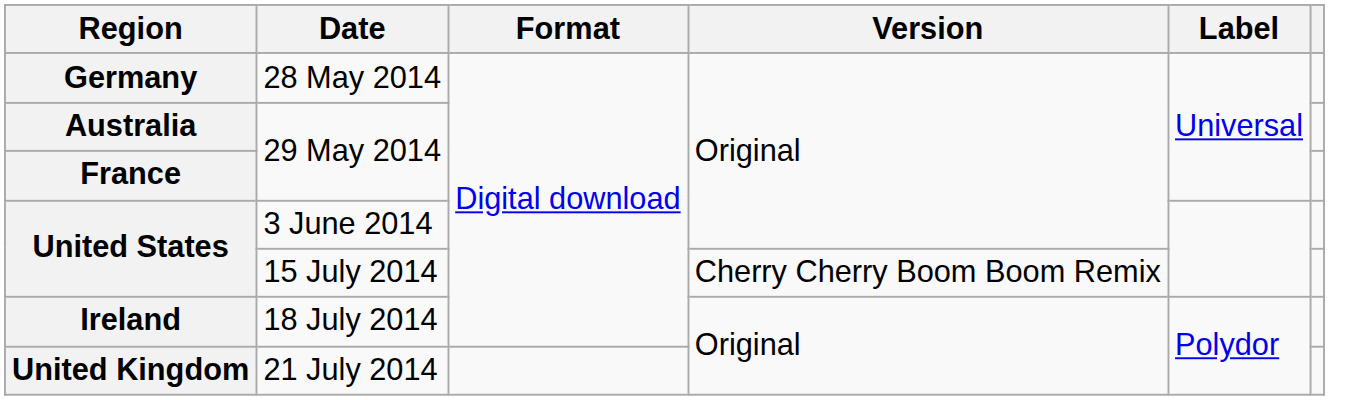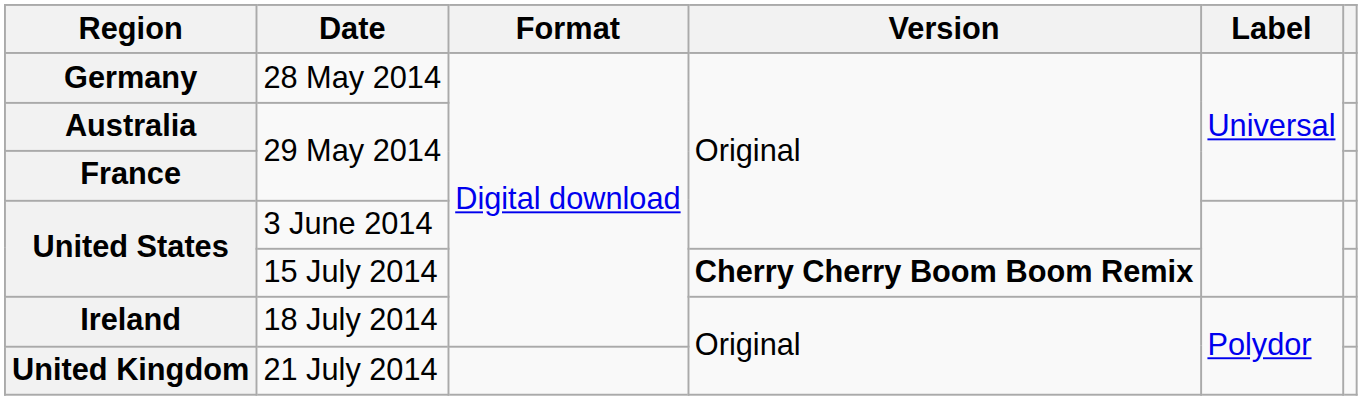(928, 272) normal -> (944, 272) bold
